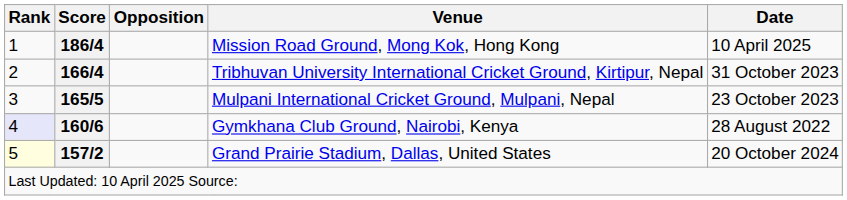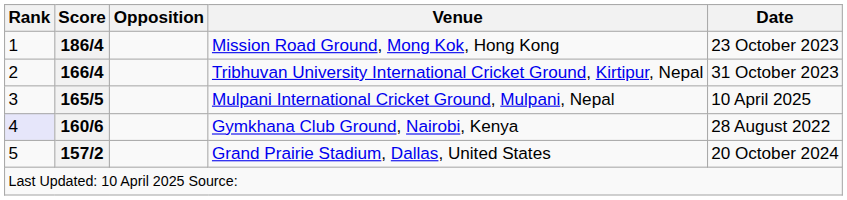(761, 45) 10 April 2025 -> (775, 45) 23 October 2023
(775, 99) 23 October 2023 -> (761, 99) 10 April 2025
(13, 153) lightyellow background -> (13, 153) no background
